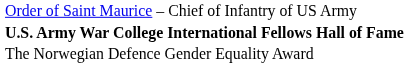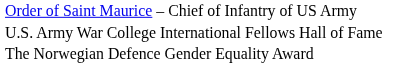(204, 32) bold -> (194, 32) normal
